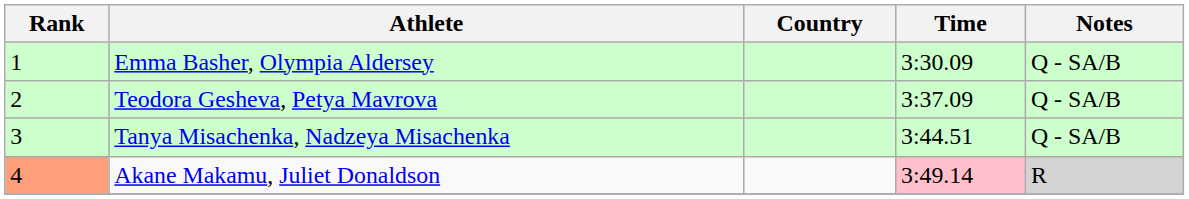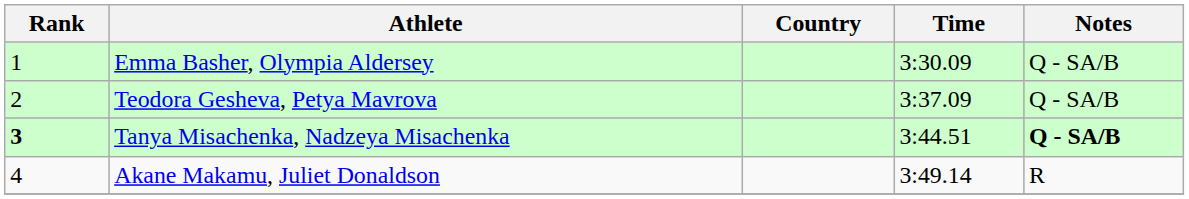(16, 136) normal -> (16, 136) bold
(1076, 136) normal -> (1075, 136) bold
(16, 174) lightsalmon background -> (16, 174) no background
(937, 174) pink background -> (935, 174) no background
(1039, 174) lightgrey background -> (1037, 174) no background
